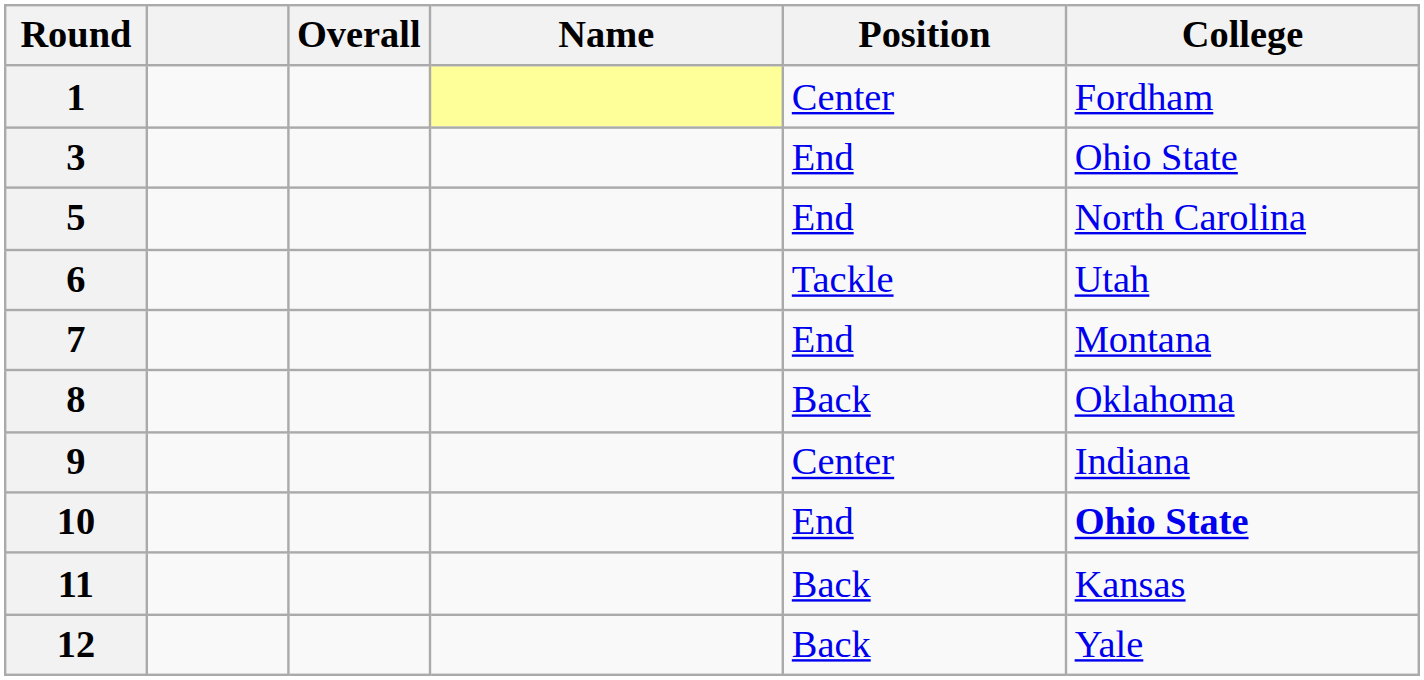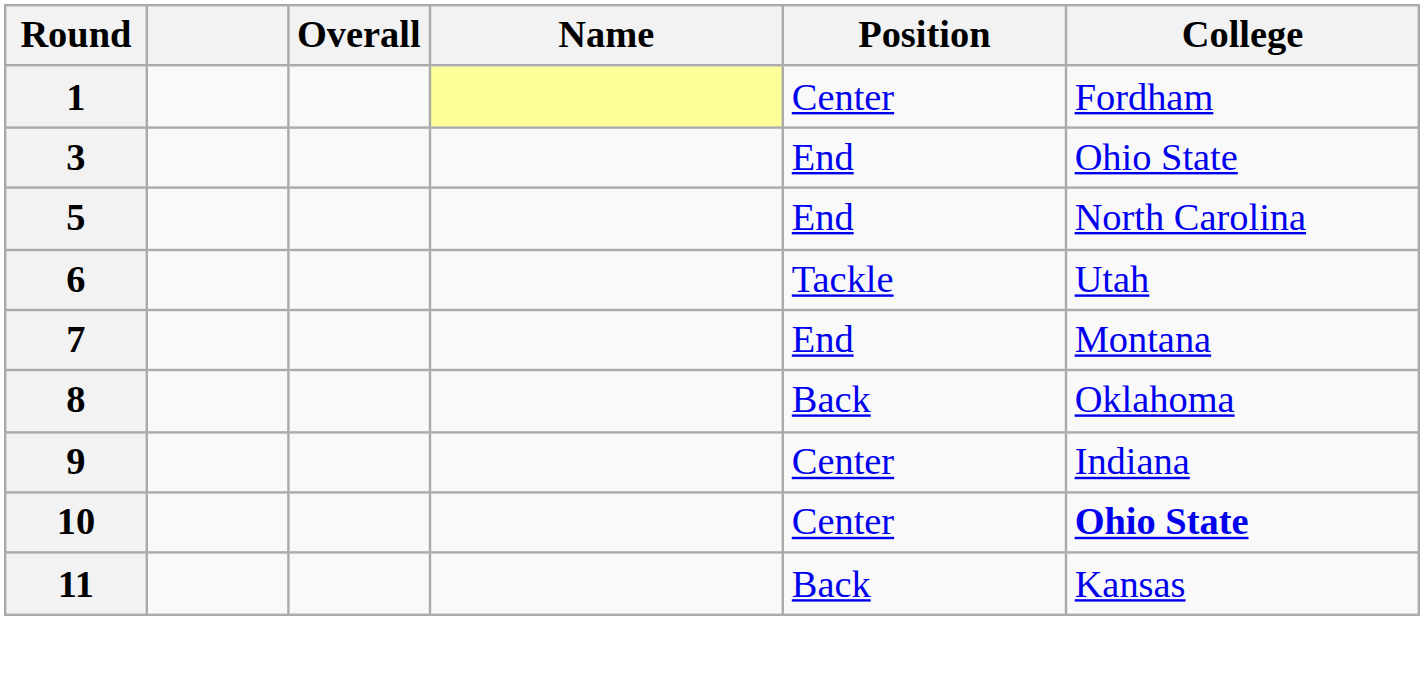(823, 522) End -> (843, 522) Center
- row: (76, 643)
